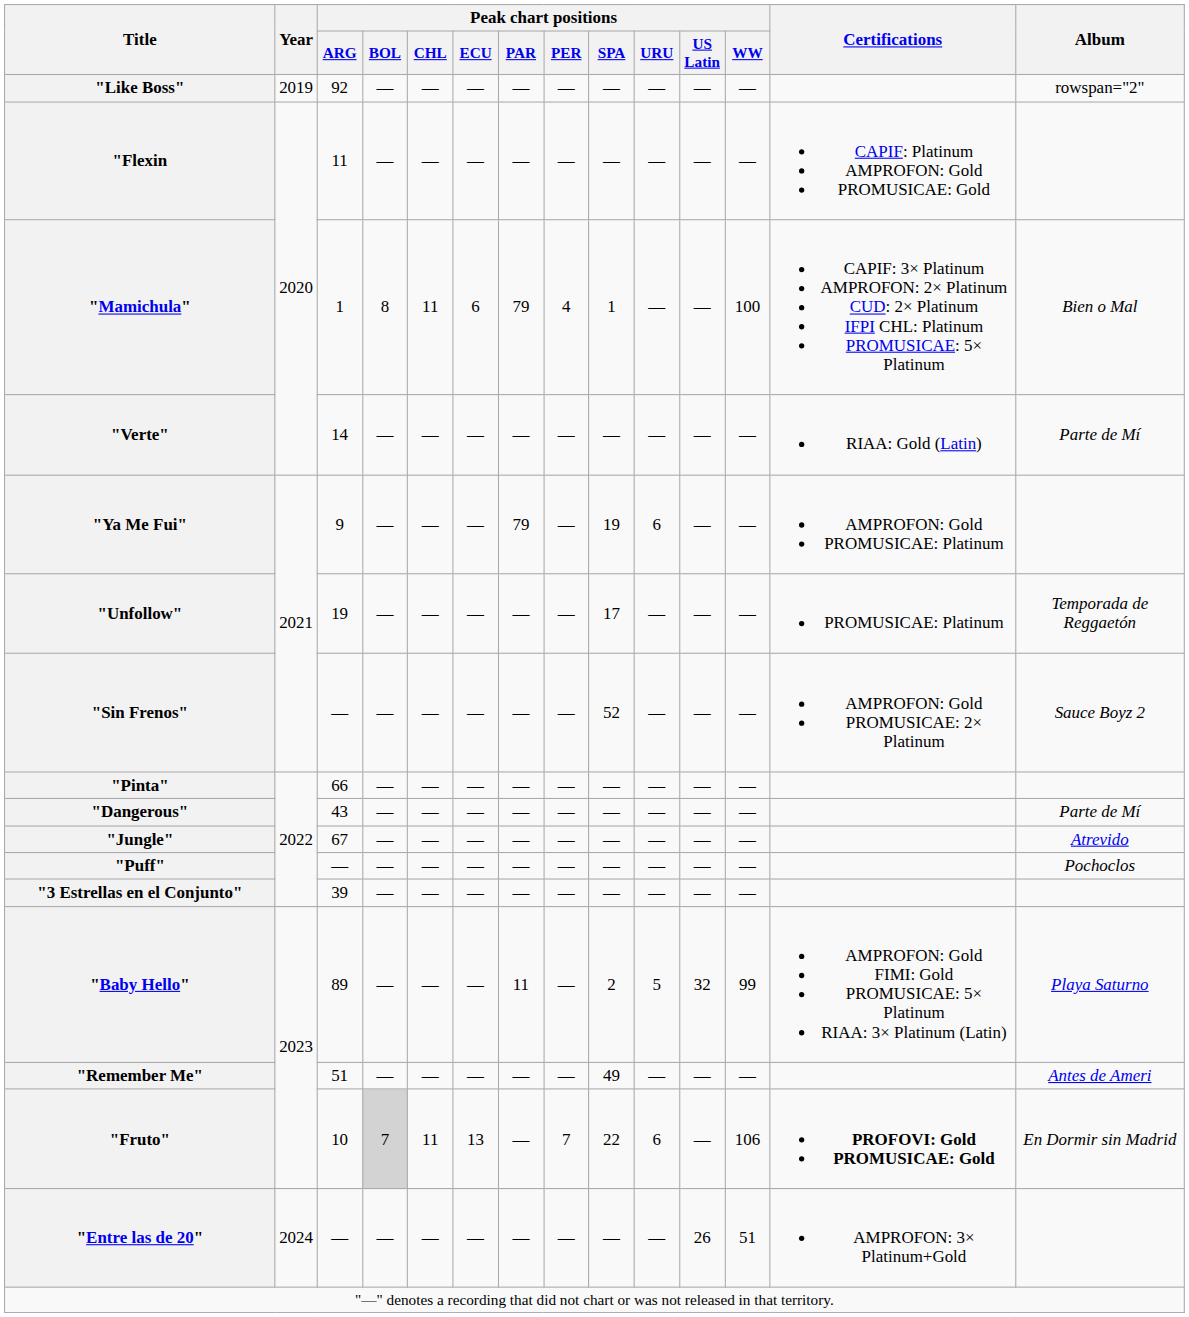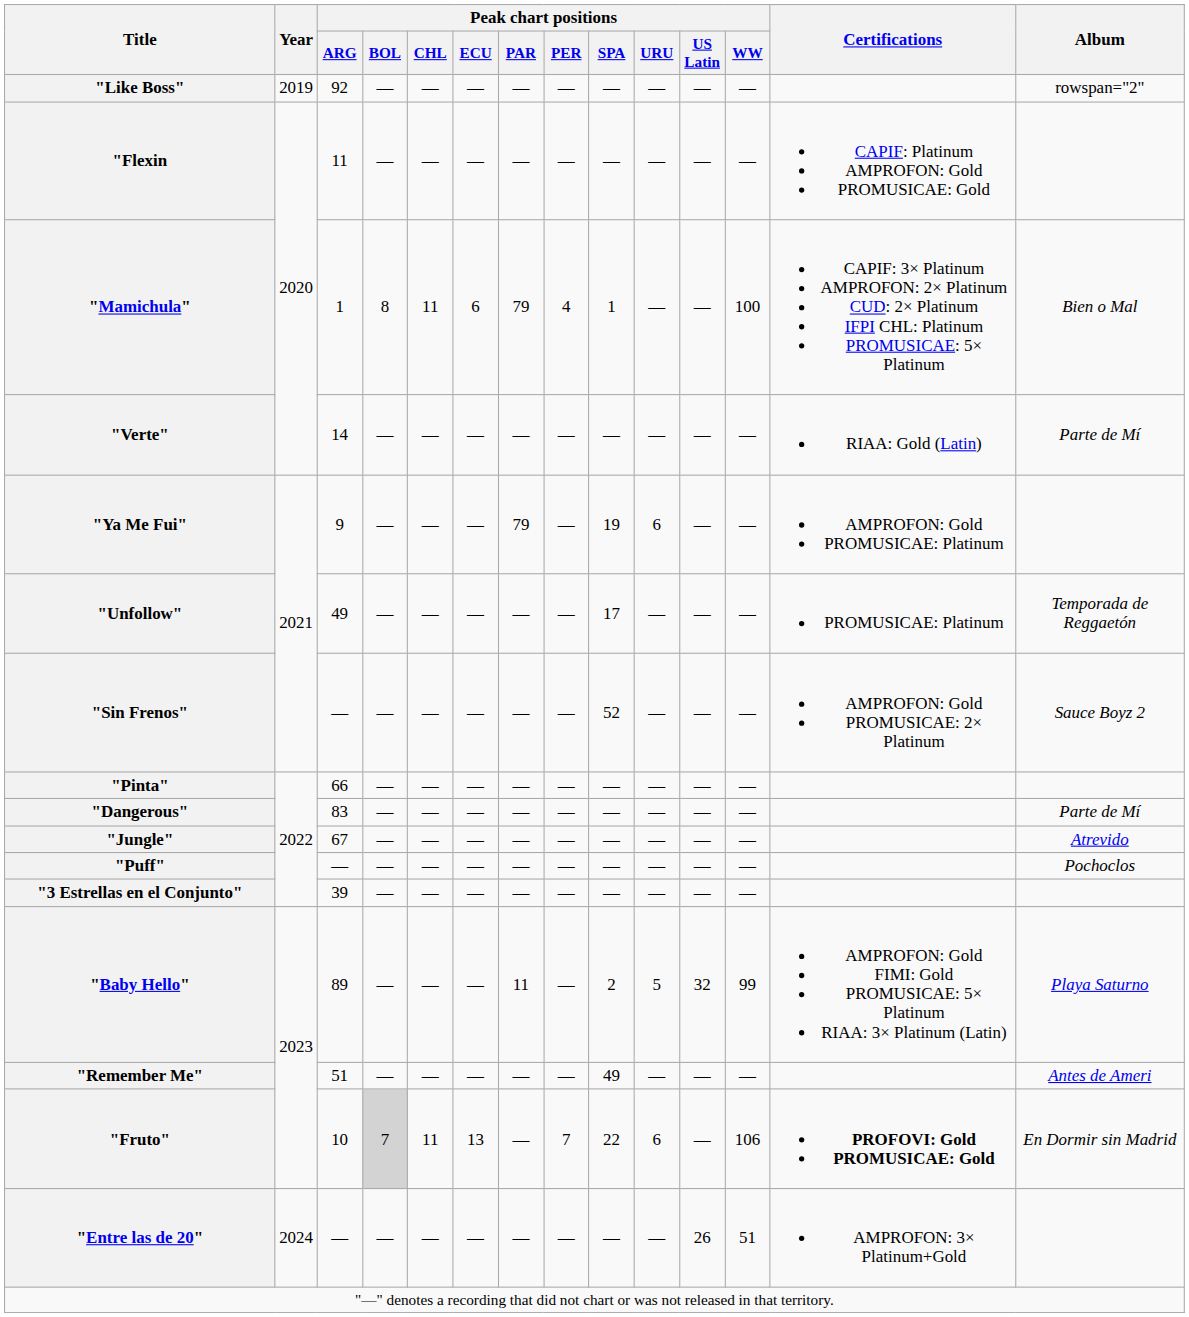(340, 613) 19 -> (340, 613) 49
(340, 812) 43 -> (340, 812) 83
